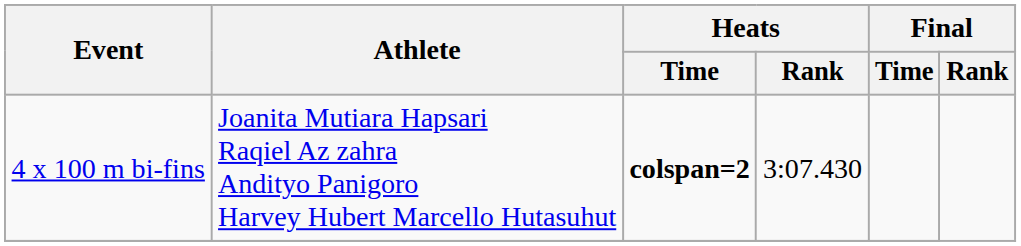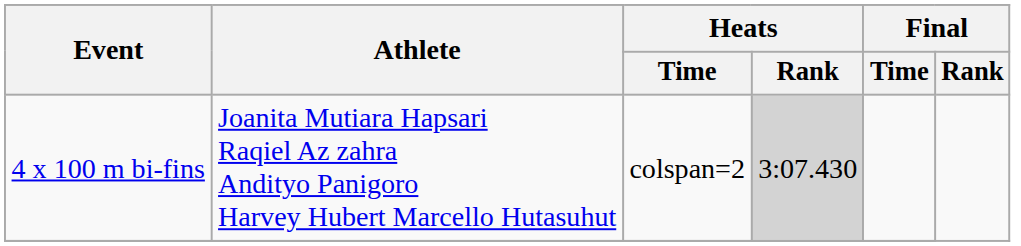(690, 167) bold -> (687, 167) normal
(813, 167) no background -> (808, 167) lightgrey background
